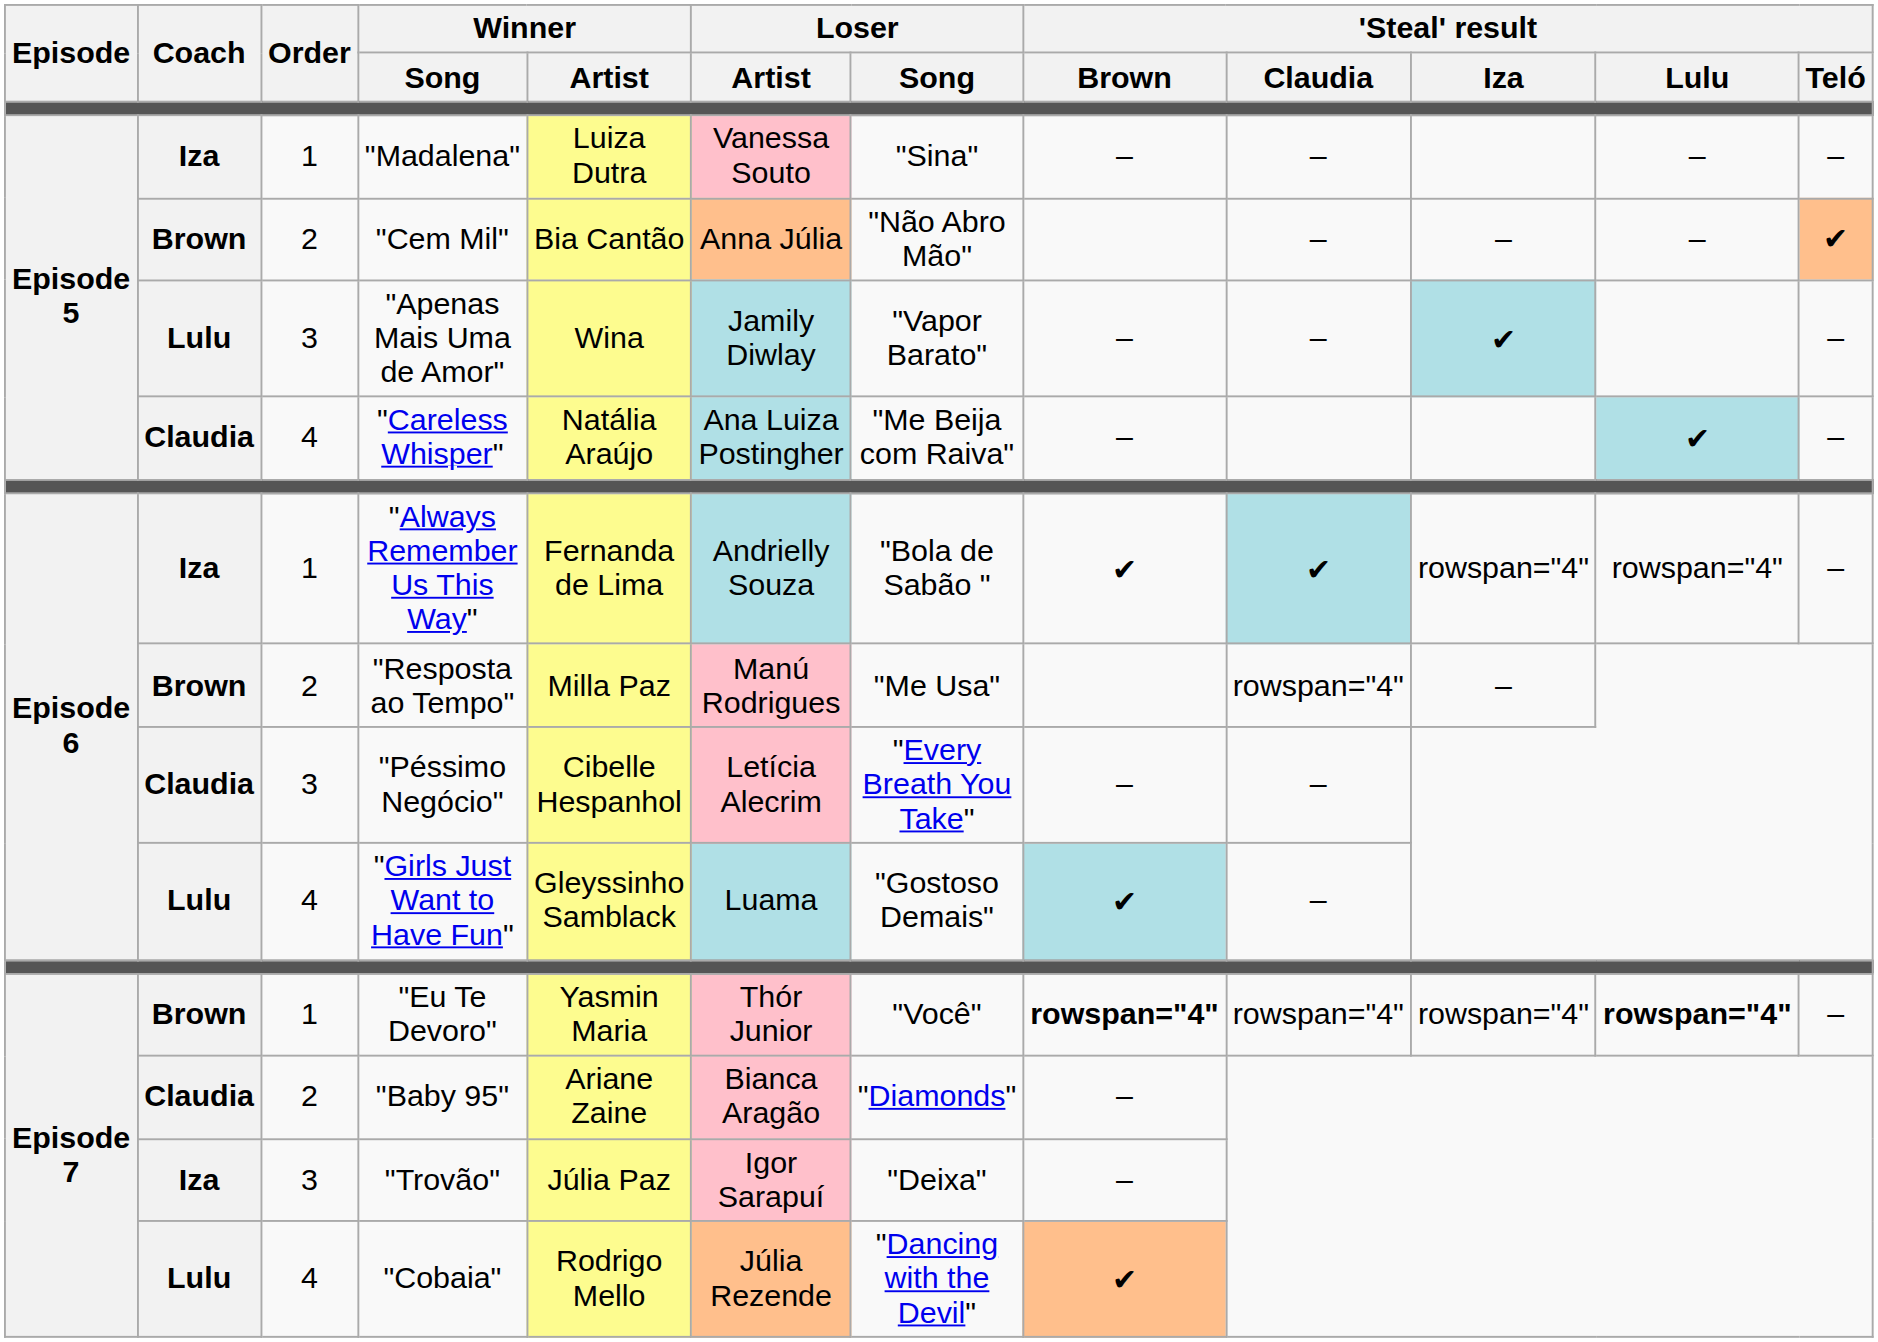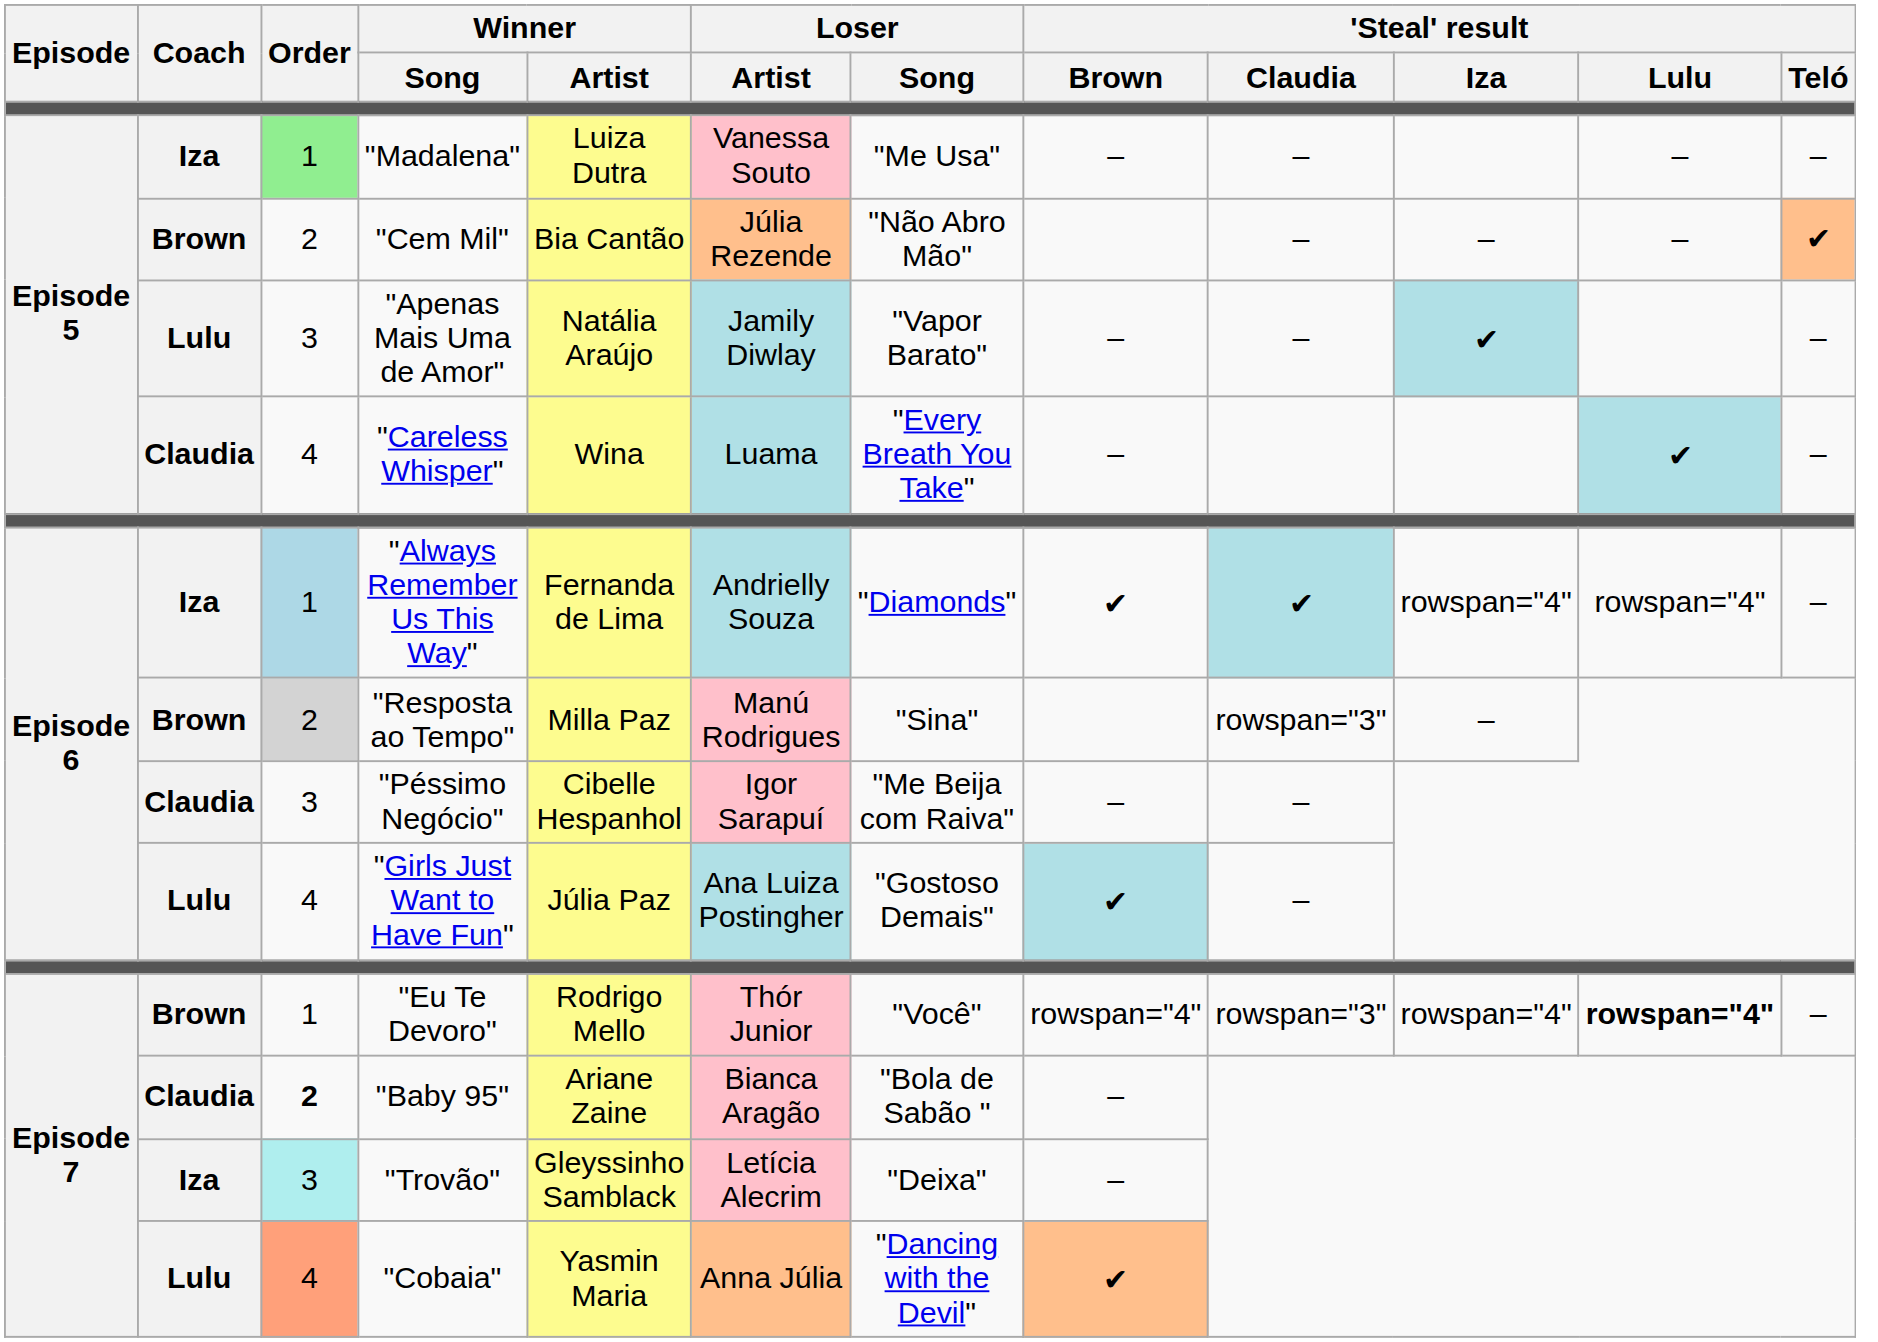(309, 156) no background -> (309, 156) lightgreen background
(937, 156) "Sina" -> (937, 156) "Me Usa"
(771, 238) Anna Júlia -> (771, 238) Júlia Rezende
(609, 338) Wina -> (609, 338) Natália Araújo
(609, 437) Natália Araújo -> (609, 454) Wina
(771, 437) Ana Luiza Postingher -> (771, 454) Luama
(937, 437) "Me Beija com Raiva" -> (937, 454) "Every Breath You Take"
(309, 568) no background -> (309, 602) lightblue background
(937, 568) "Bola de Sabão " -> (937, 602) "Diamonds"
(309, 684) no background -> (309, 719) lightgrey background
(937, 684) "Me Usa" -> (937, 719) "Sina"
(1318, 684) rowspan="4" -> (1301, 719) rowspan="3"
(771, 784) Letícia Alecrim -> (771, 801) Igor Sarapuí
(937, 784) "Every Breath You Take" -> (937, 801) "Me Beija com Raiva"
(609, 900) Gleyssinho Samblack -> (609, 900) Júlia Paz
(771, 900) Luama -> (771, 900) Ana Luiza Postingher
(609, 1014) Yasmin Maria -> (609, 1014) Rodrigo Mello
(1124, 1014) bold -> (1116, 1014) normal
(1318, 1014) rowspan="4" -> (1301, 1014) rowspan="3"
(309, 1096) normal -> (309, 1096) bold
(937, 1096) "Diamonds" -> (937, 1096) "Bola de Sabão "
(309, 1179) no background -> (309, 1179) paleturquoise background
(609, 1179) Júlia Paz -> (609, 1179) Gleyssinho Samblack
(771, 1179) Igor Sarapuí -> (771, 1179) Letícia Alecrim
(309, 1278) no background -> (309, 1278) lightsalmon background
(609, 1278) Rodrigo Mello -> (609, 1278) Yasmin Maria
(771, 1278) Júlia Rezende -> (771, 1278) Anna Júlia
